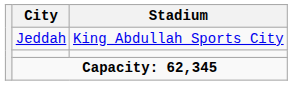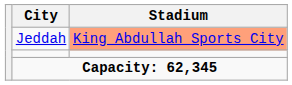(178, 39) no background -> (178, 39) lightsalmon background
